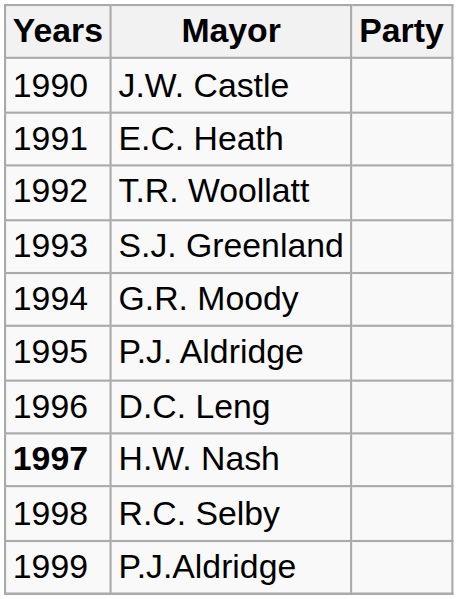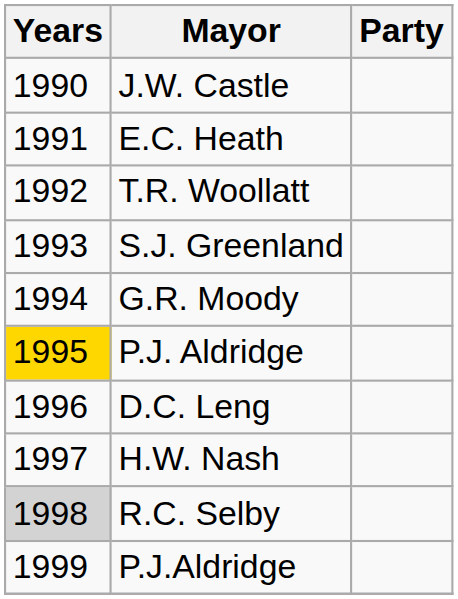(50, 352) no background -> (50, 352) gold background
(50, 459) bold -> (50, 459) normal
(50, 513) no background -> (50, 513) lightgrey background
